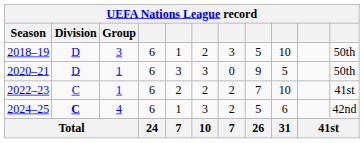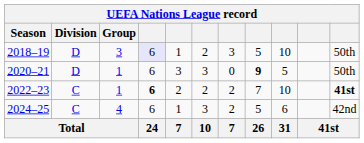(152, 52) no background -> (152, 52) lavender background
(258, 71) normal -> (258, 71) bold
(152, 90) normal -> (152, 90) bold
(345, 90) normal -> (345, 90) bold
(76, 109) bold -> (76, 109) normal
